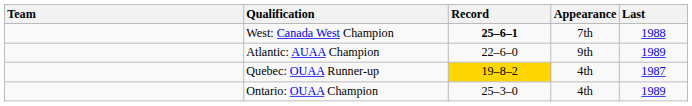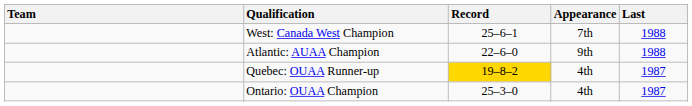(500, 33) bold -> (500, 33) normal
(653, 52) 1989 -> (653, 52) 1988
(653, 91) 1989 -> (653, 91) 1987
